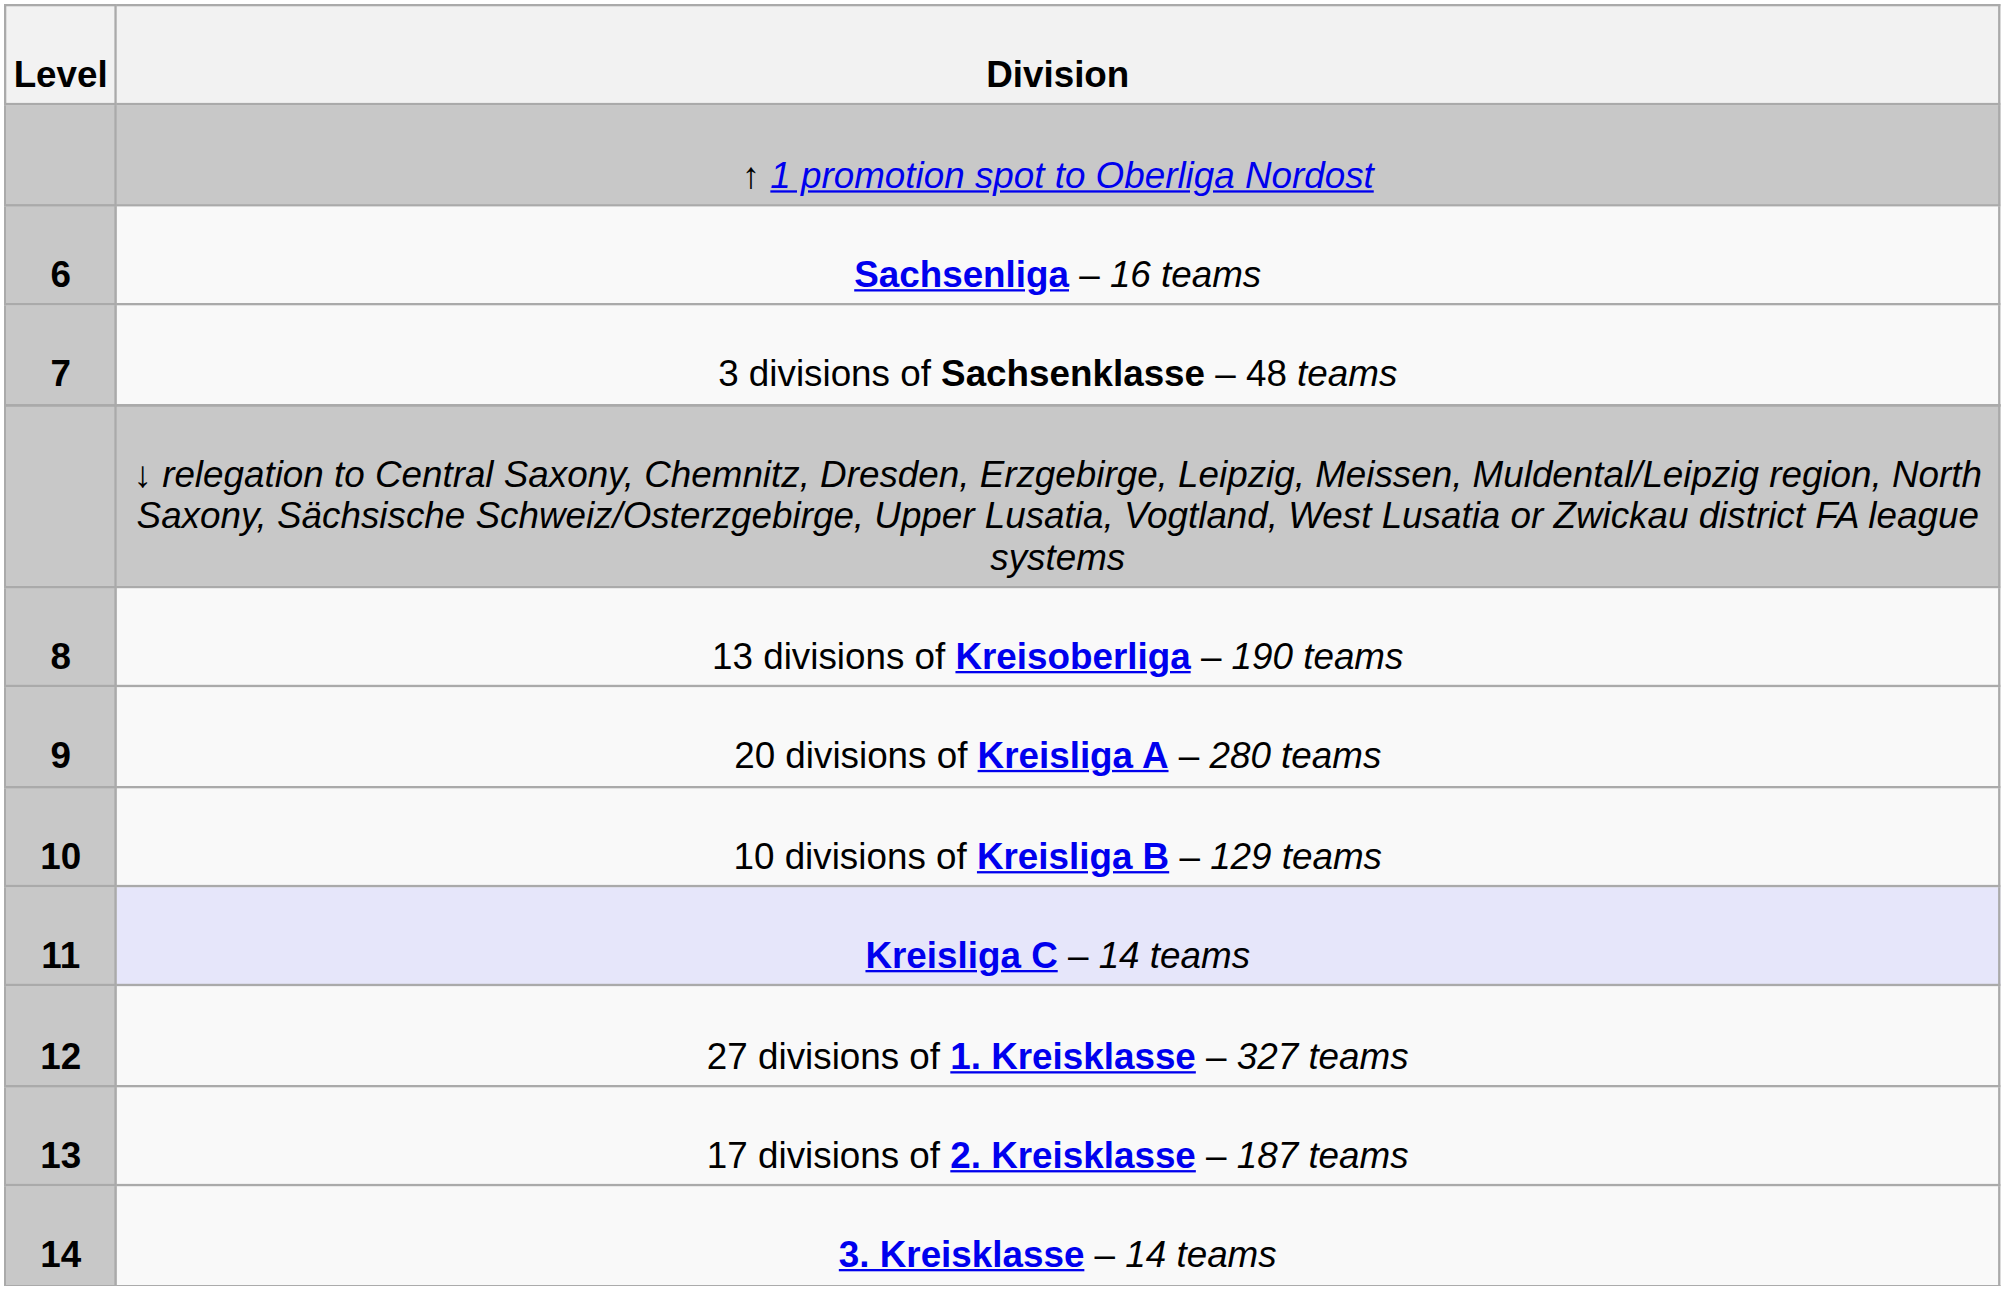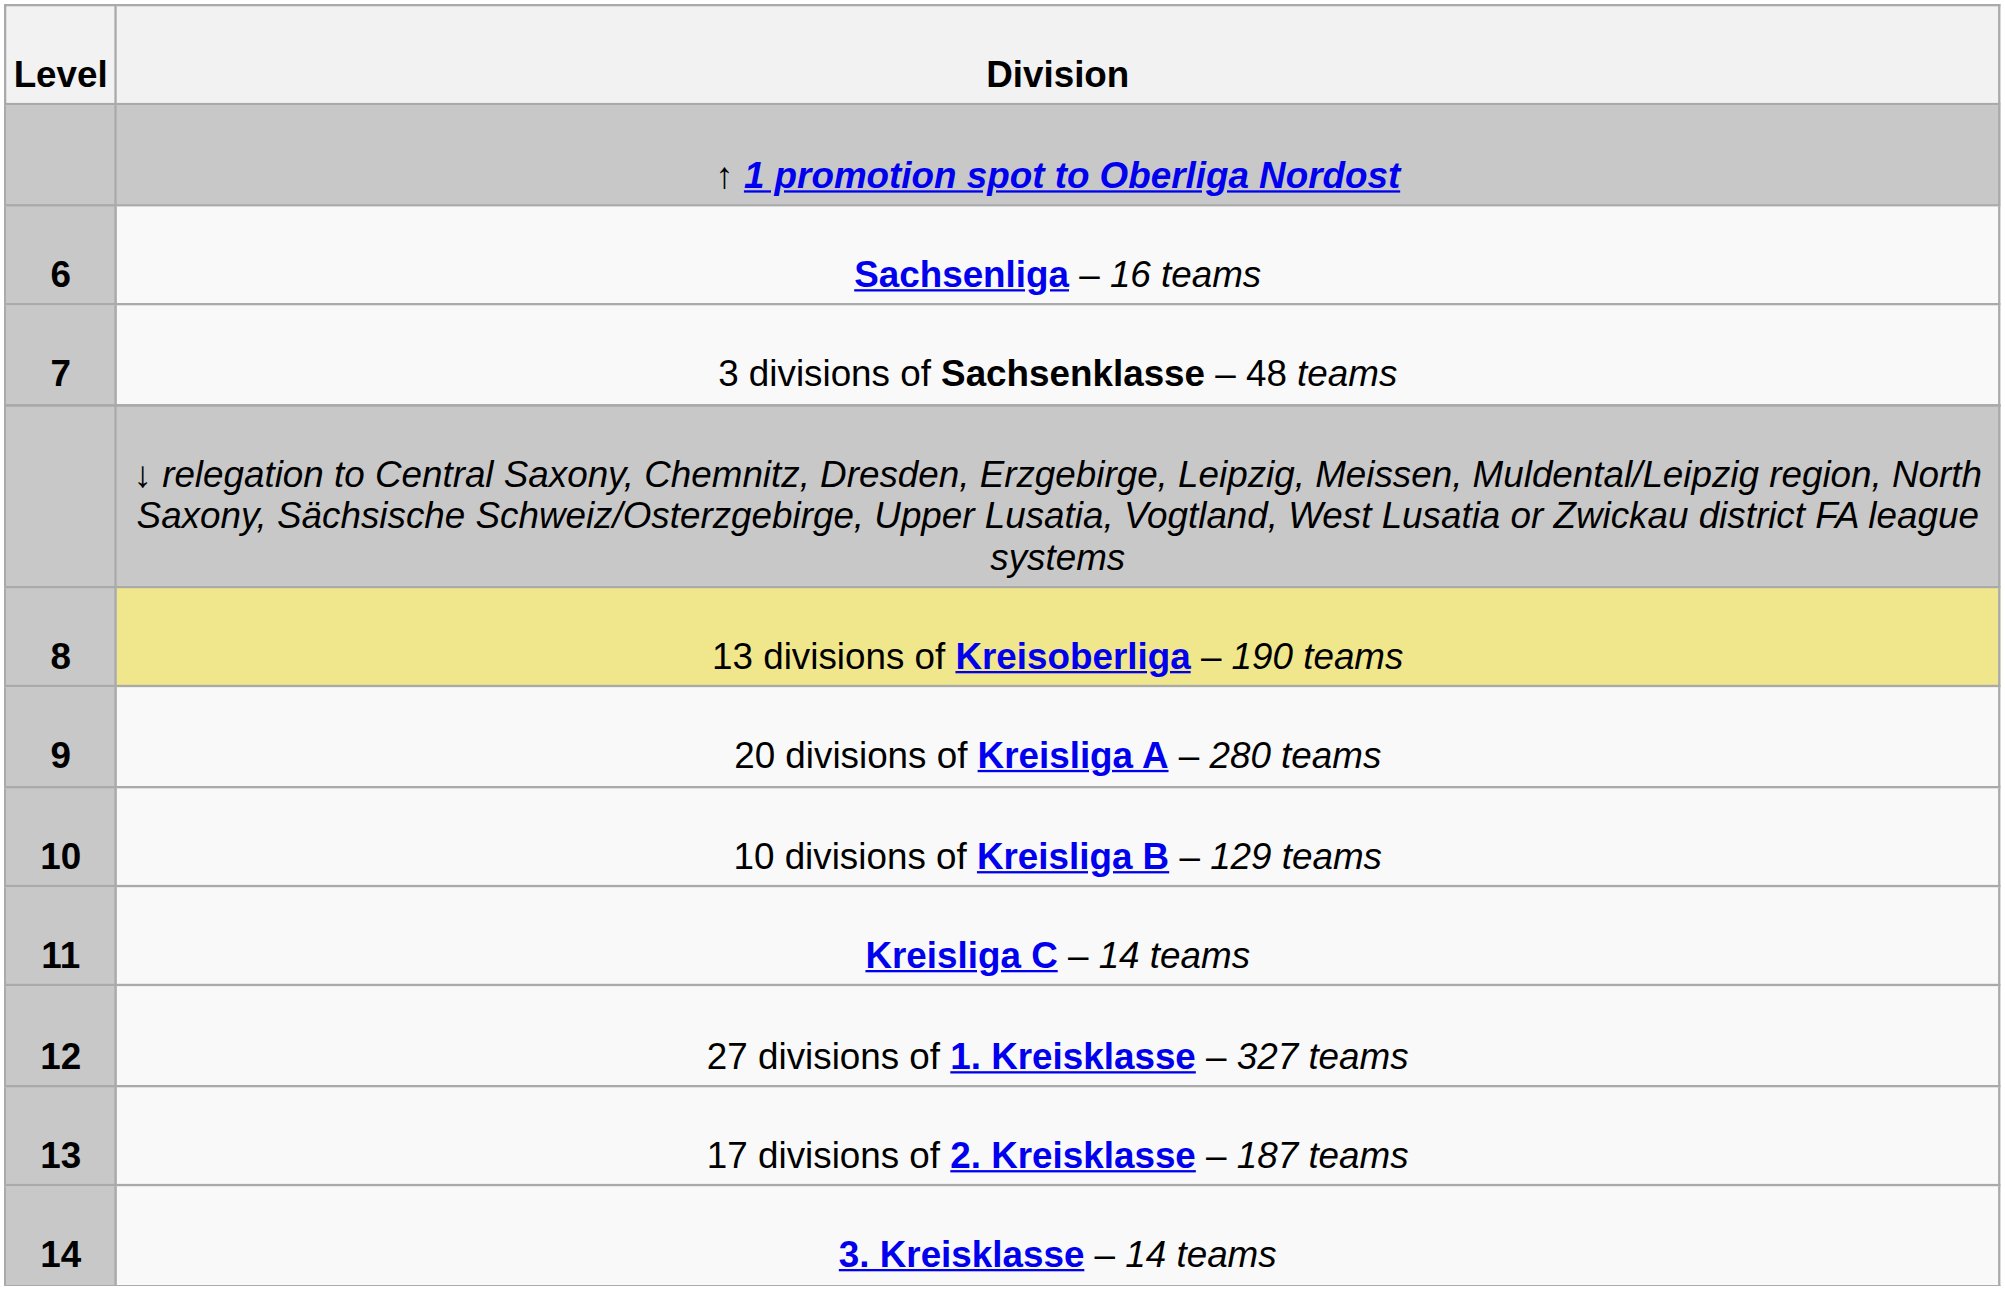(1058, 174) normal -> (1058, 174) bold
(1058, 656) no background -> (1058, 656) khaki background
(1058, 955) lavender background -> (1058, 955) no background
